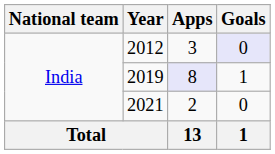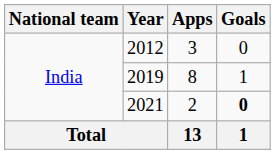(243, 47) lavender background -> (243, 47) no background
(192, 76) lavender background -> (192, 76) no background
(243, 105) normal -> (243, 105) bold
